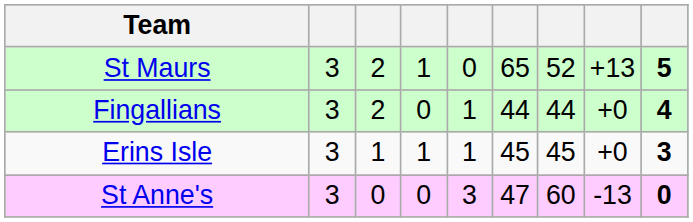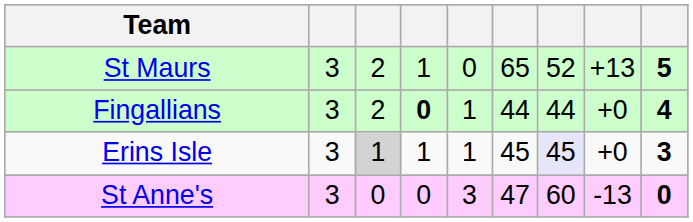(424, 110) normal -> (424, 110) bold
(378, 152) no background -> (378, 152) lightgrey background
(561, 152) no background -> (561, 152) lavender background
